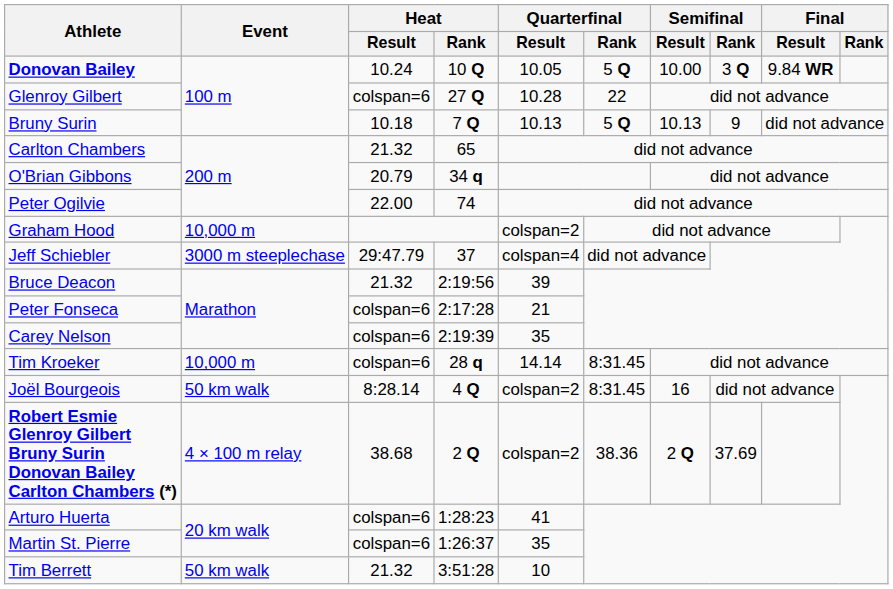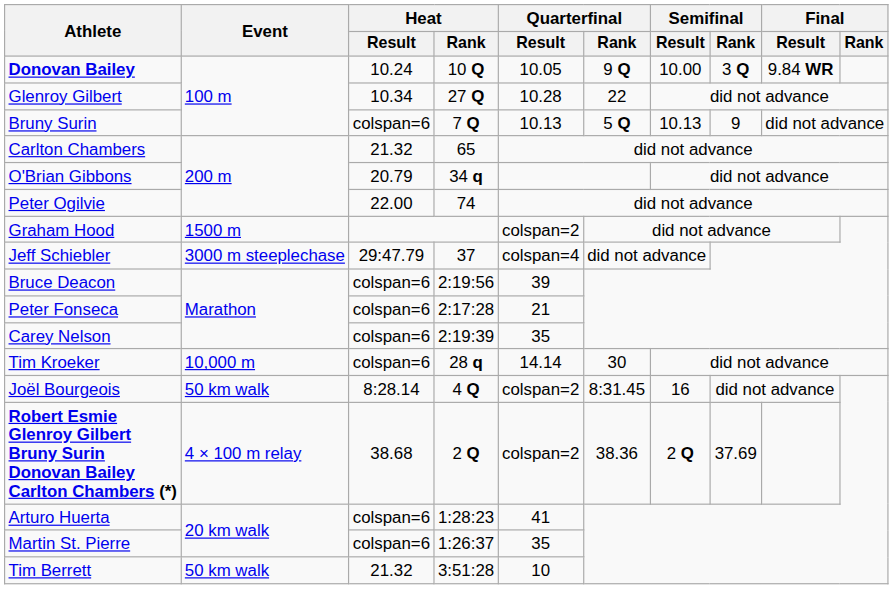(617, 70) 5 Q -> (617, 70) 9 Q
(391, 97) colspan=6 -> (391, 97) 10.34
(391, 123) 10.18 -> (391, 123) colspan=6
(220, 230) 10,000 m -> (213, 230) 1500 m
(391, 283) 21.32 -> (391, 283) colspan=6
(617, 363) 8:31.45 -> (617, 363) 30
